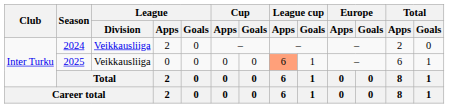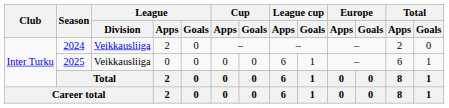(283, 62) lightsalmon background -> (283, 62) no background
